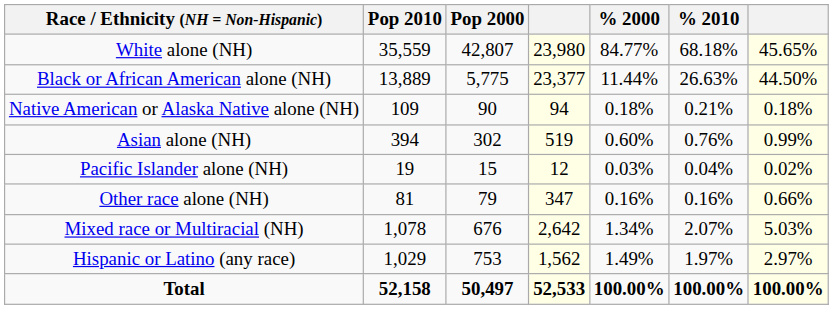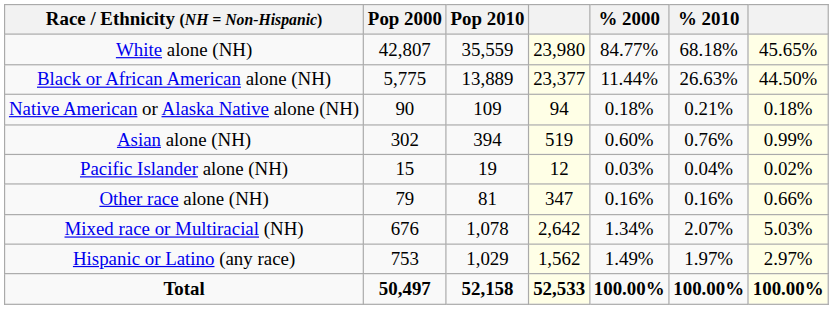columns swapped: (487, 19) <-> (405, 19)
